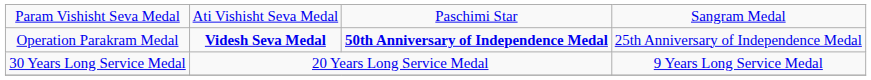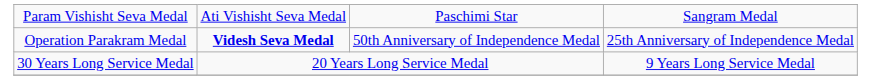(476, 39) bold -> (476, 39) normal
